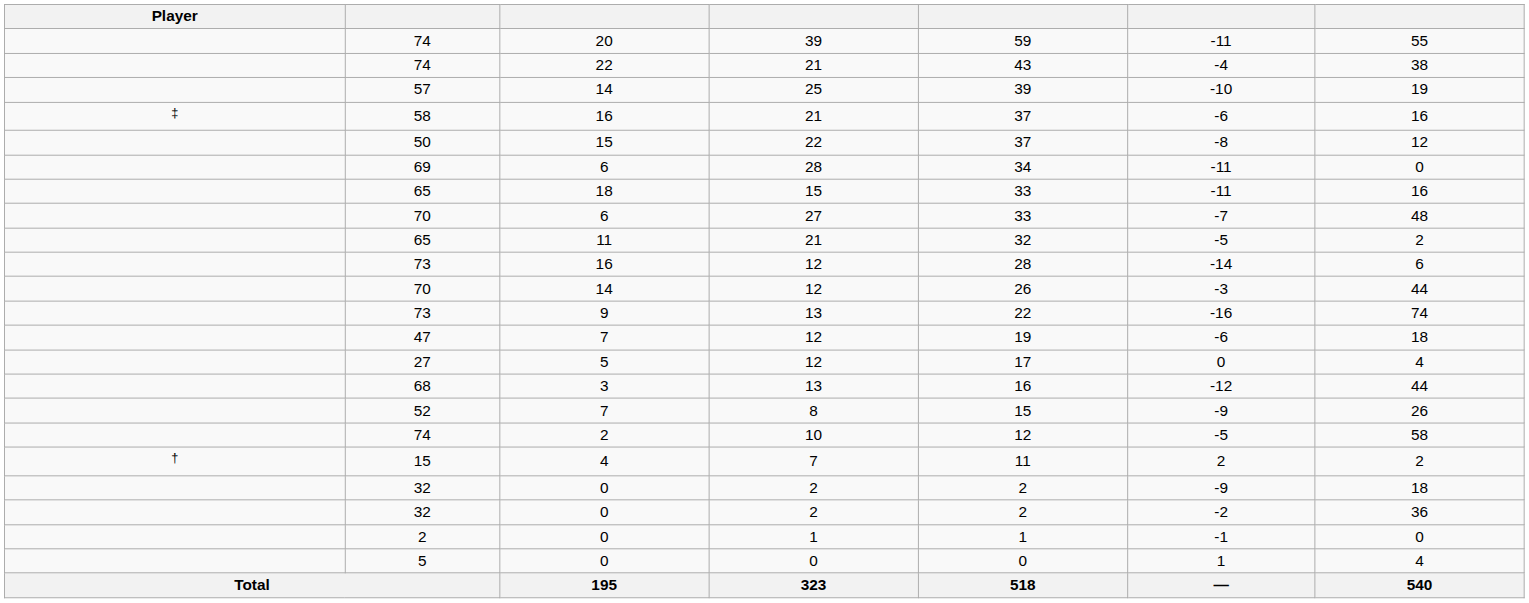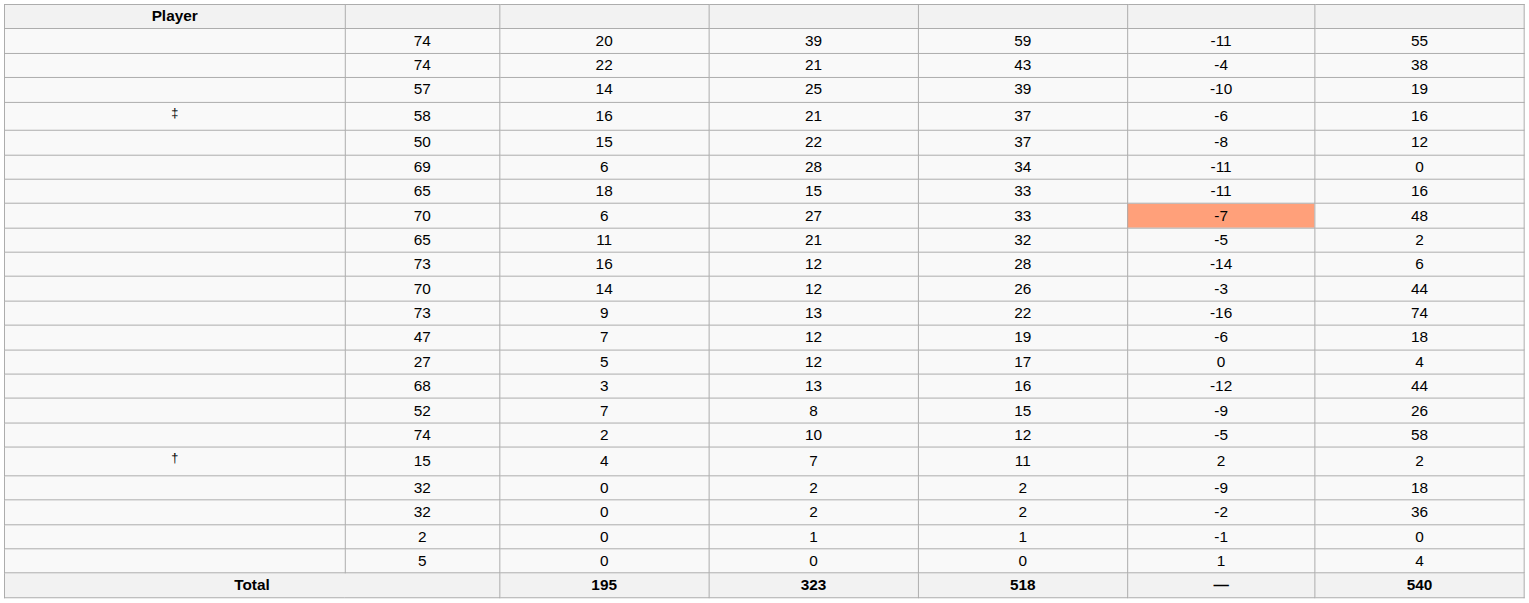(1221, 215) no background -> (1221, 215) lightsalmon background
